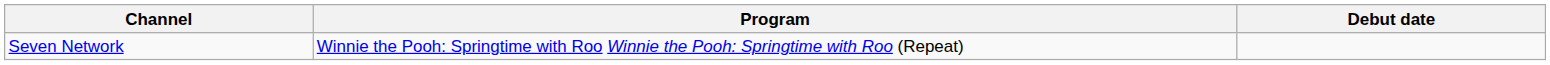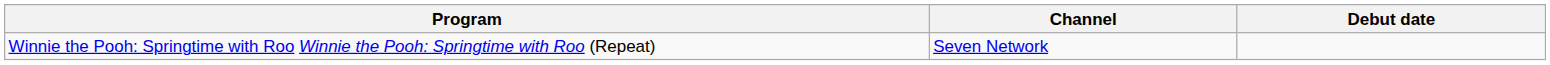columns swapped: (775, 18) <-> (159, 18)
